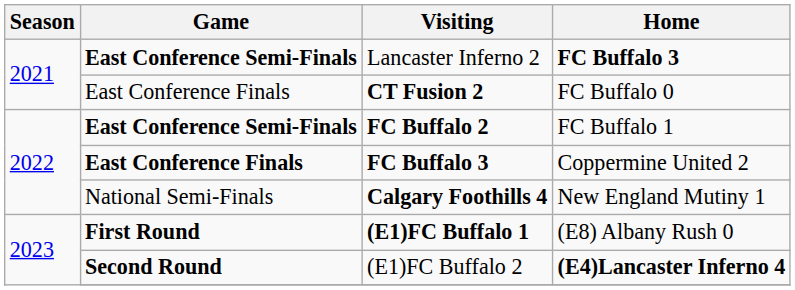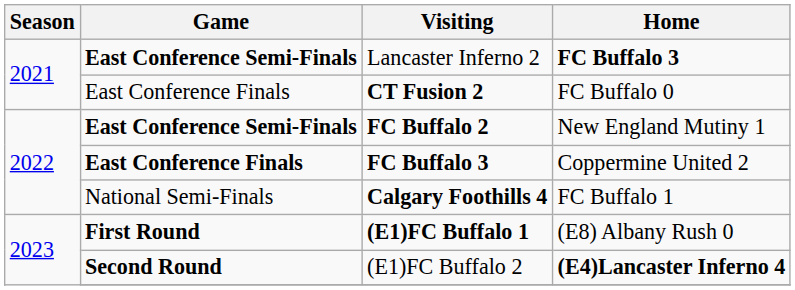(616, 127) FC Buffalo 1 -> (662, 127) New England Mutiny 1
(662, 197) New England Mutiny 1 -> (616, 197) FC Buffalo 1
